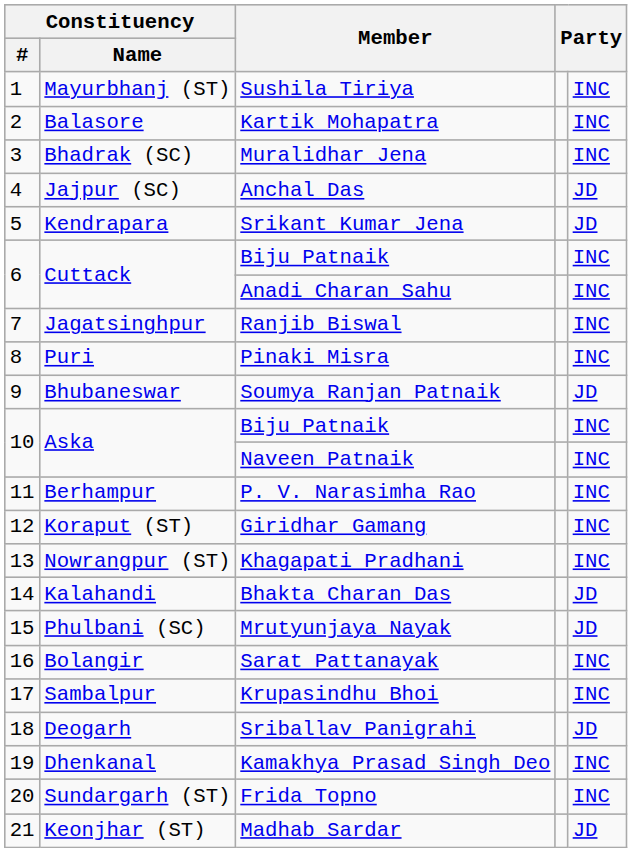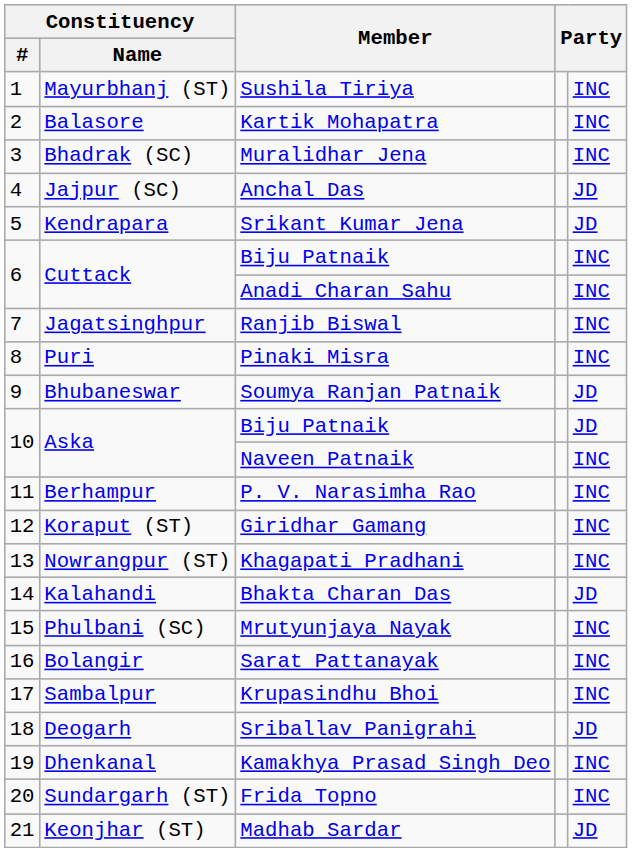(591, 426) INC -> (585, 426) JD
(585, 628) JD -> (591, 628) INC
